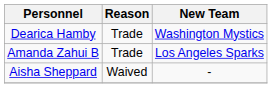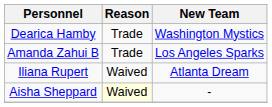+ row: (53, 72)
(127, 72) no background -> (127, 92) lightyellow background
